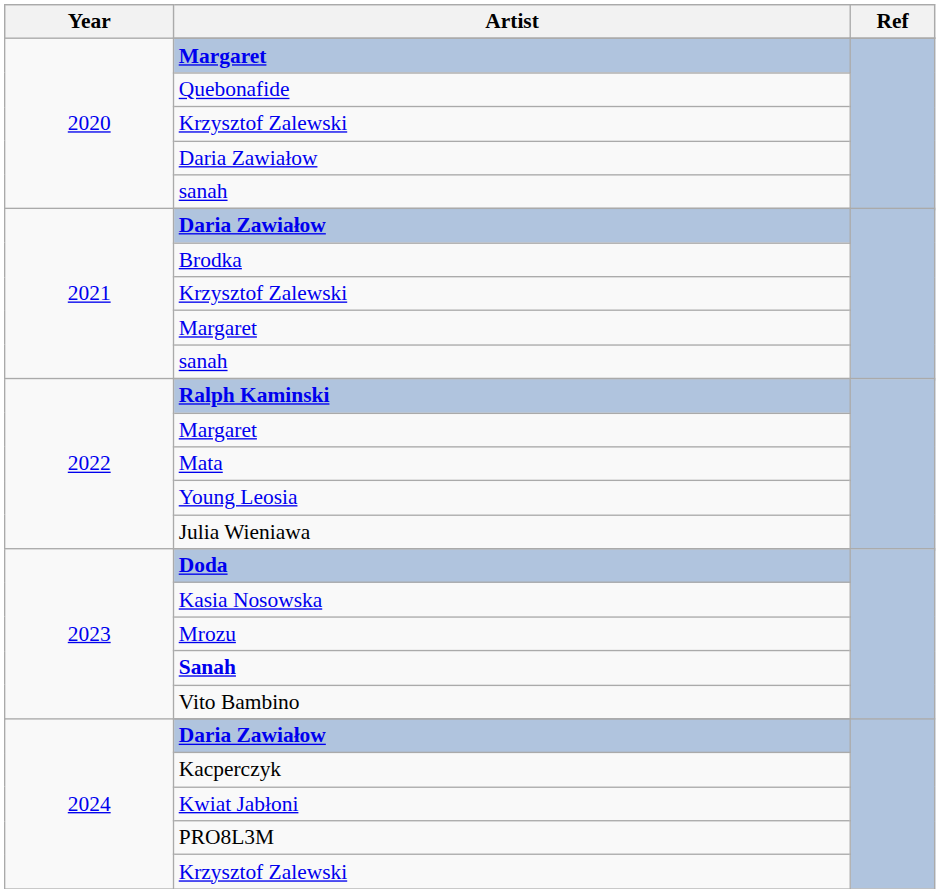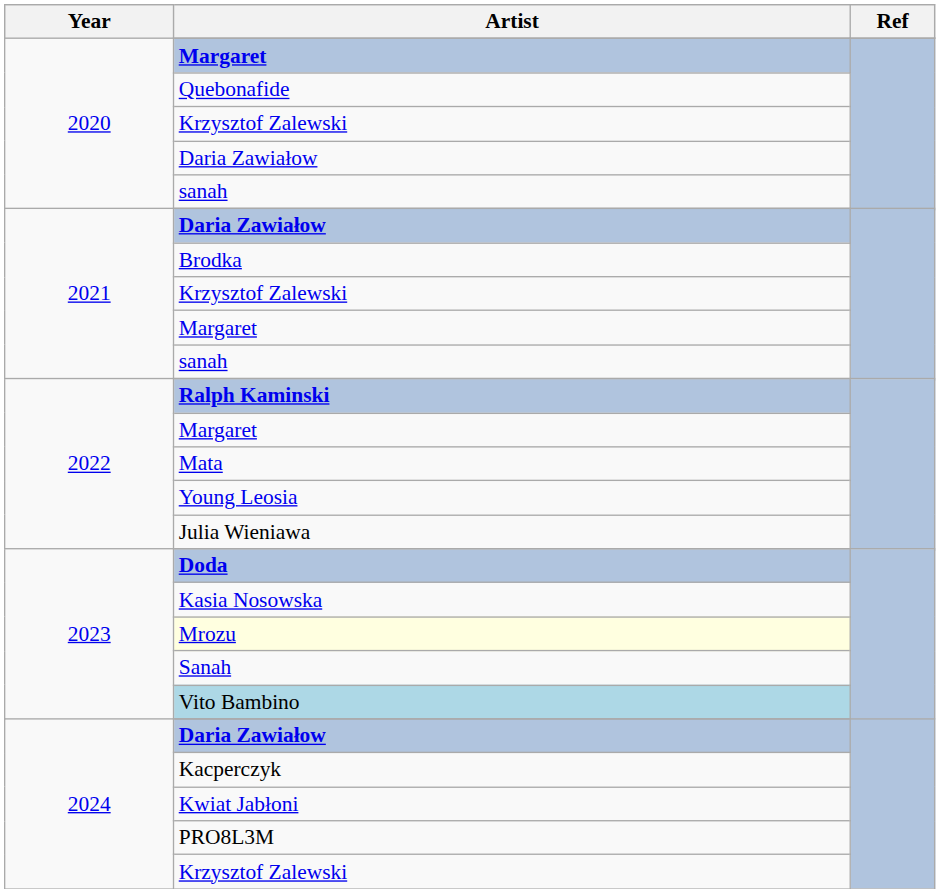(207, 633) no background -> (207, 633) lightyellow background
(207, 667) bold -> (205, 667) normal
(239, 701) no background -> (239, 701) lightblue background
